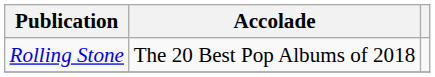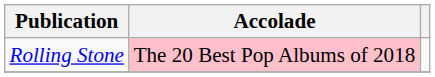(274, 54) no background -> (274, 54) pink background
